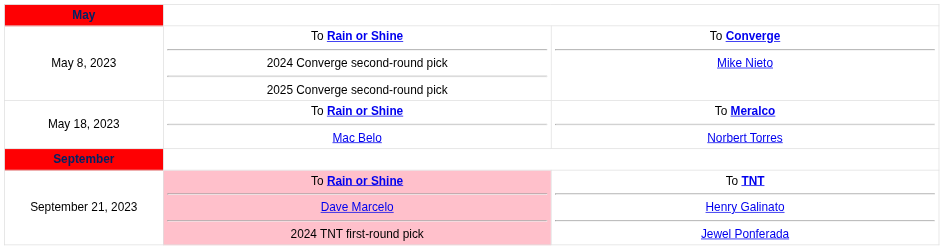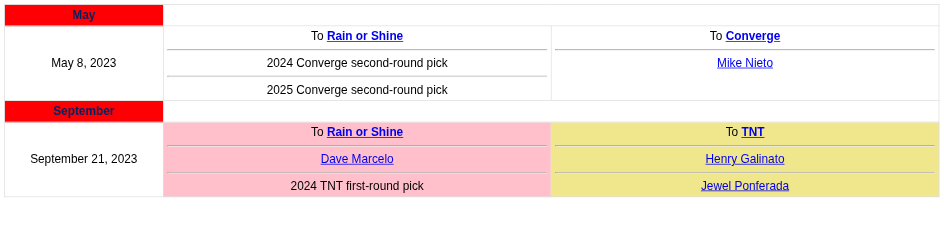- row: (84, 124)
(745, 207) no background -> (745, 159) khaki background
